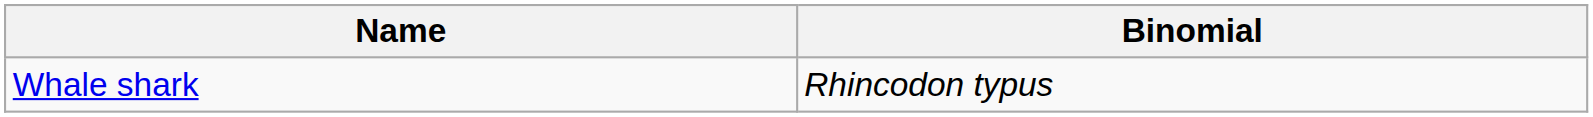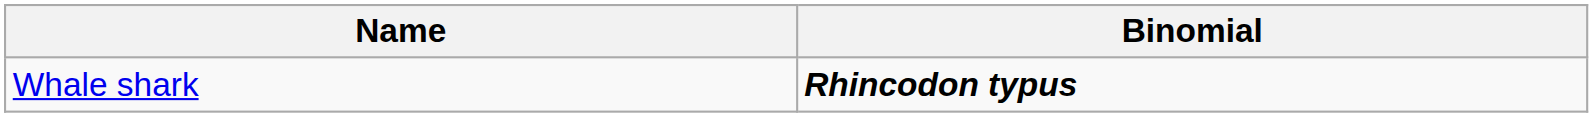(929, 84) normal -> (941, 84) bold
